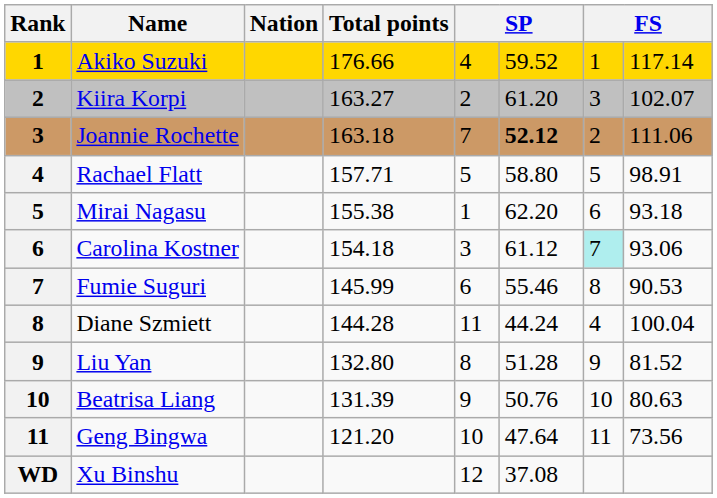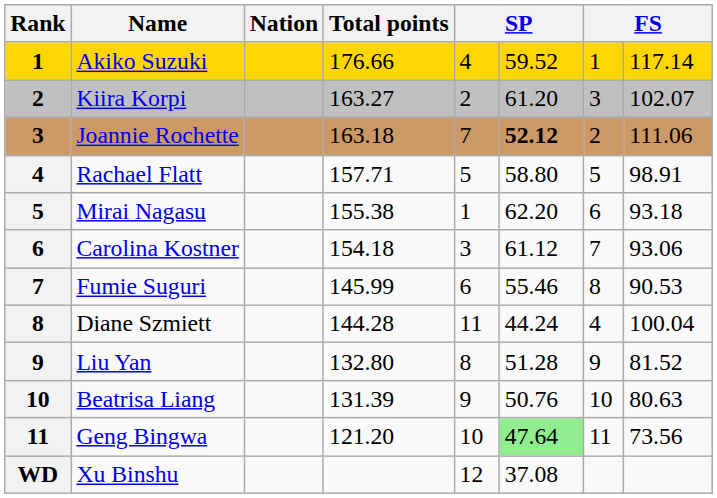(595, 248) paleturquoise background -> (595, 248) no background
(531, 436) no background -> (531, 436) lightgreen background
